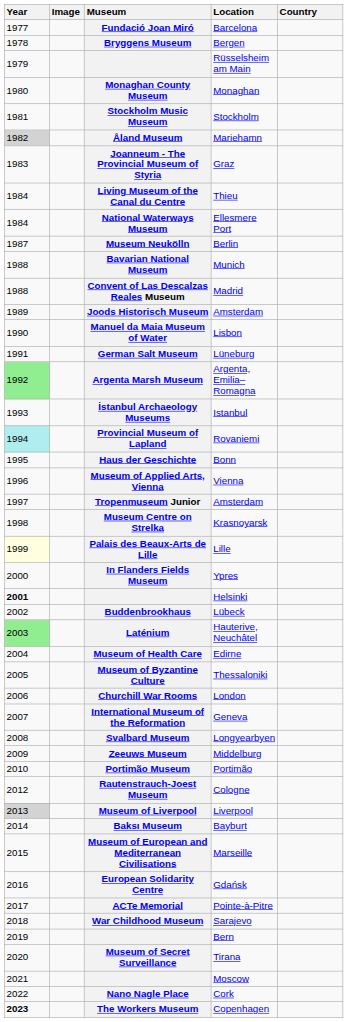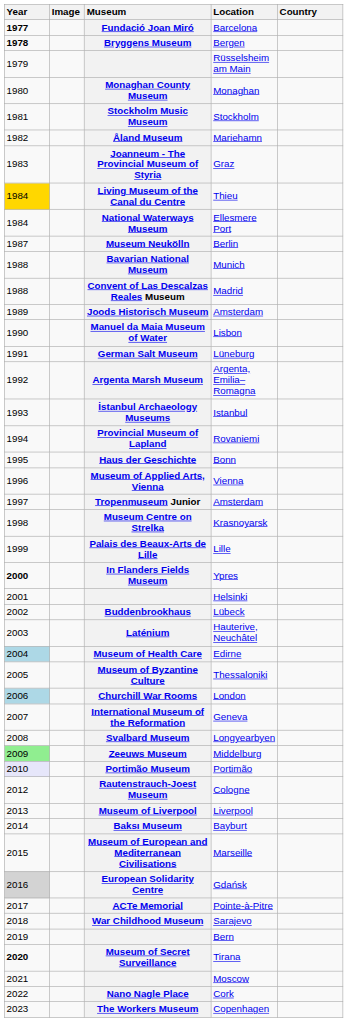(17, 27) normal -> (17, 27) bold
(17, 43) normal -> (17, 43) bold
(17, 138) lightgrey background -> (17, 138) no background
(17, 196) no background -> (17, 196) gold background
(17, 380) lightgreen background -> (17, 380) no background
(17, 439) paleturquoise background -> (17, 439) no background
(17, 549) lightyellow background -> (17, 549) no background
(17, 575) normal -> (17, 575) bold
(17, 596) bold -> (17, 596) normal
(17, 633) lightgreen background -> (17, 633) no background
(17, 654) no background -> (17, 654) lightblue background
(17, 696) no background -> (17, 696) lightblue background
(17, 753) no background -> (17, 753) lightgreen background
(17, 769) no background -> (17, 769) lavender background
(17, 811) lightgrey background -> (17, 811) no background
(17, 884) no background -> (17, 884) lightgrey background
(17, 957) normal -> (17, 957) bold
(17, 1009) bold -> (17, 1009) normal
